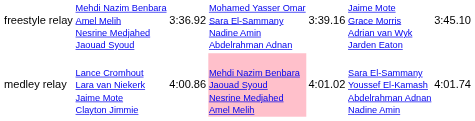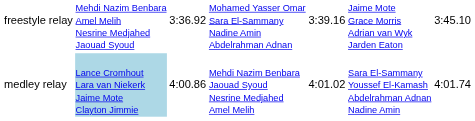(110, 92) no background -> (110, 92) lightblue background
(254, 92) pink background -> (254, 92) no background
